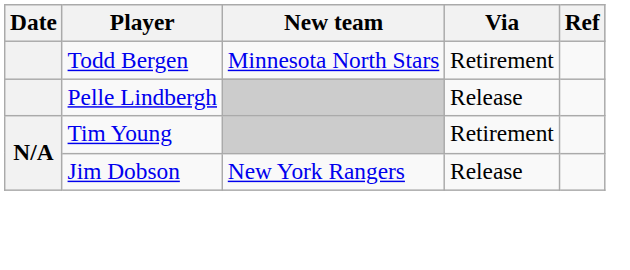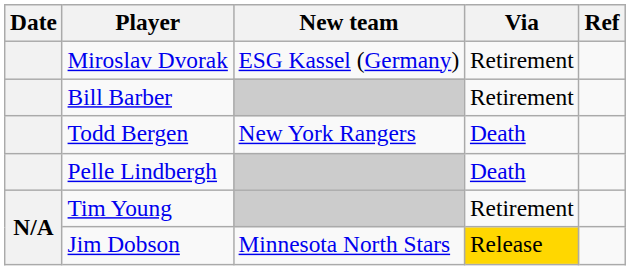+ row: (148, 60)
+ row: (120, 97)
(334, 60) Minnesota North Stars -> (327, 134) New York Rangers
(502, 60) Retirement -> (498, 134) Death
(486, 97) Release -> (498, 171) Death
(316, 171) New York Rangers -> (344, 245) Minnesota North Stars
(486, 171) no background -> (506, 245) gold background
